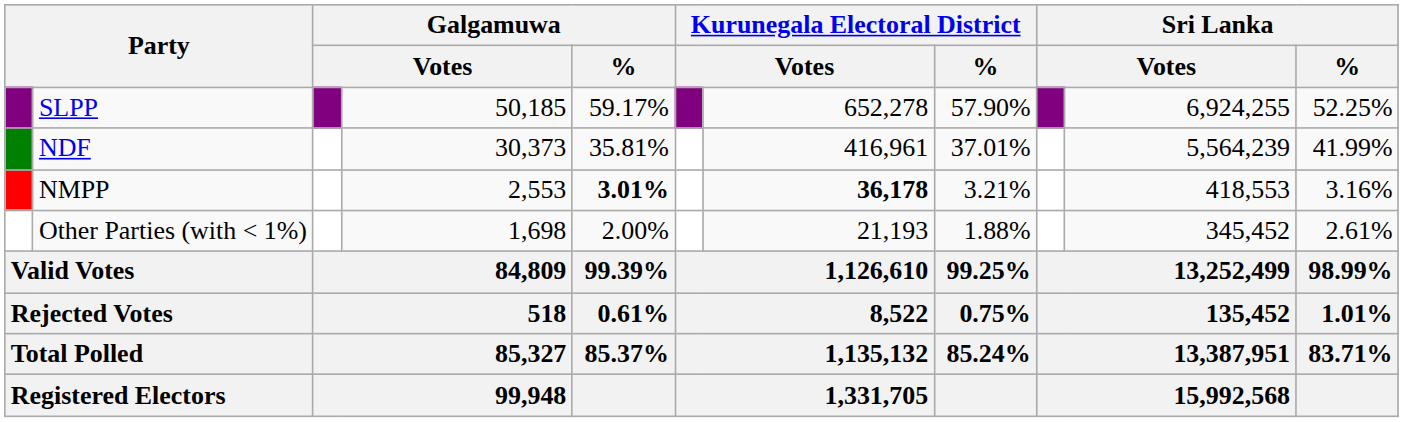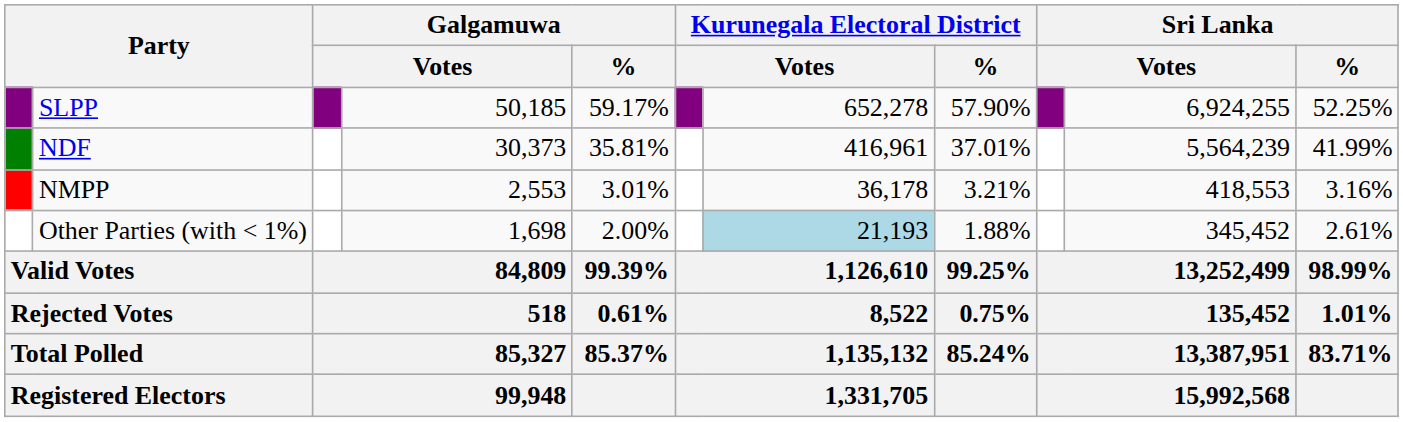(633, 189) bold -> (635, 189) normal
(893, 189) bold -> (893, 189) normal
(893, 230) no background -> (893, 230) lightblue background
